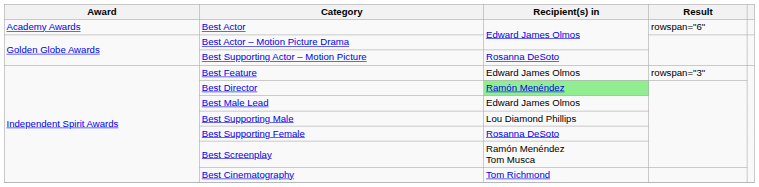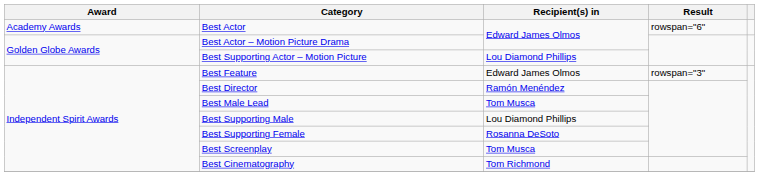(523, 57) Rosanna DeSoto -> (531, 57) Lou Diamond Phillips
(525, 88) lightgreen background -> (525, 88) no background
(533, 103) Edward James Olmos -> (511, 103) Tom Musca
(525, 154) Ramón Menéndez Tom Musca -> (511, 149) Tom Musca
